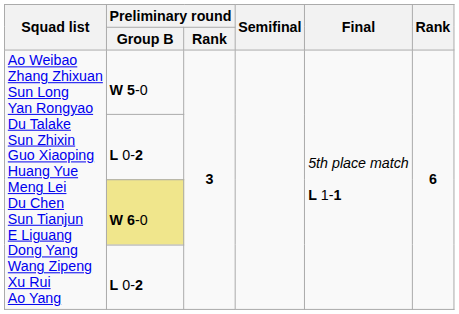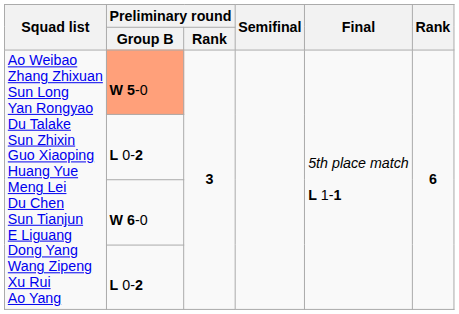(129, 90) no background -> (129, 90) lightsalmon background
(129, 220) khaki background -> (129, 220) no background
